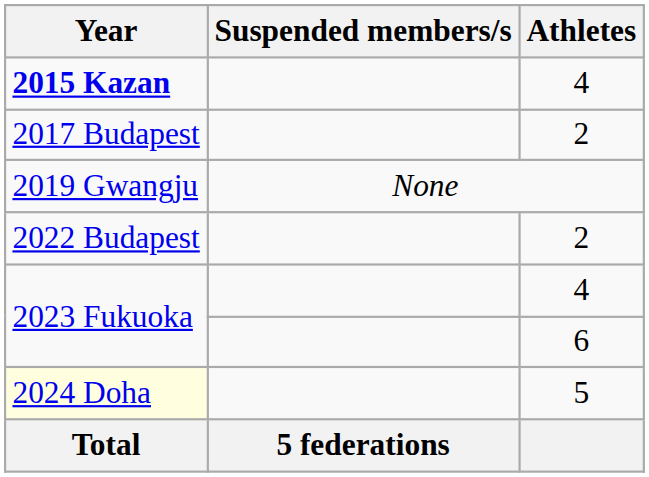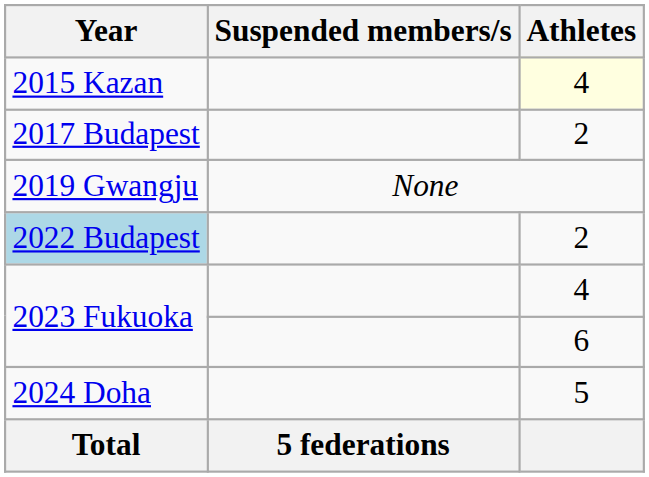(91, 82) bold -> (88, 82) normal
(581, 82) no background -> (581, 82) lightyellow background
(106, 237) no background -> (106, 237) lightblue background
(82, 393) lightyellow background -> (82, 393) no background
